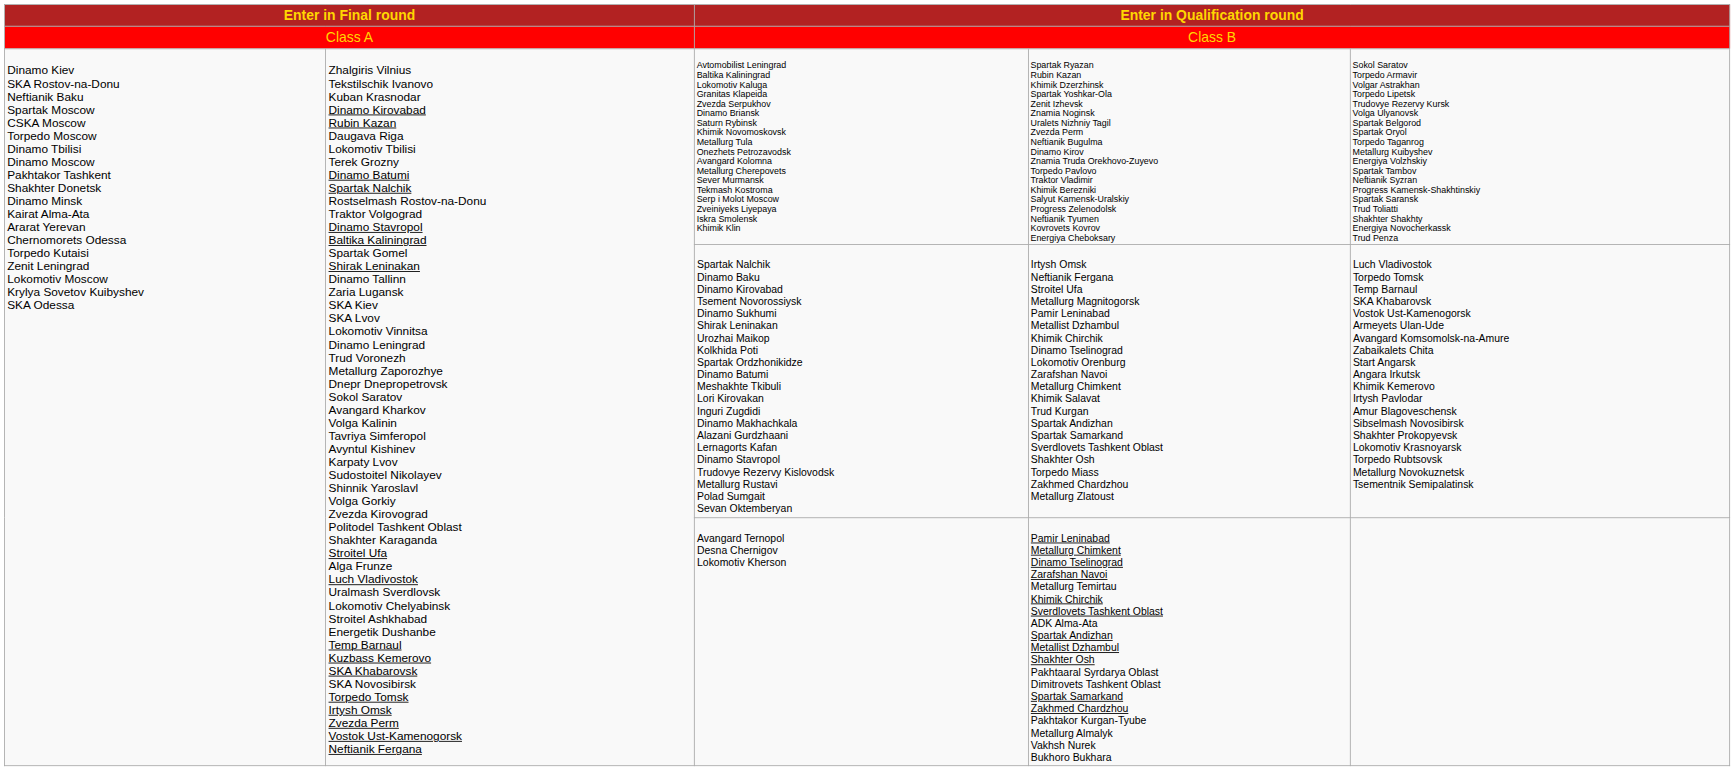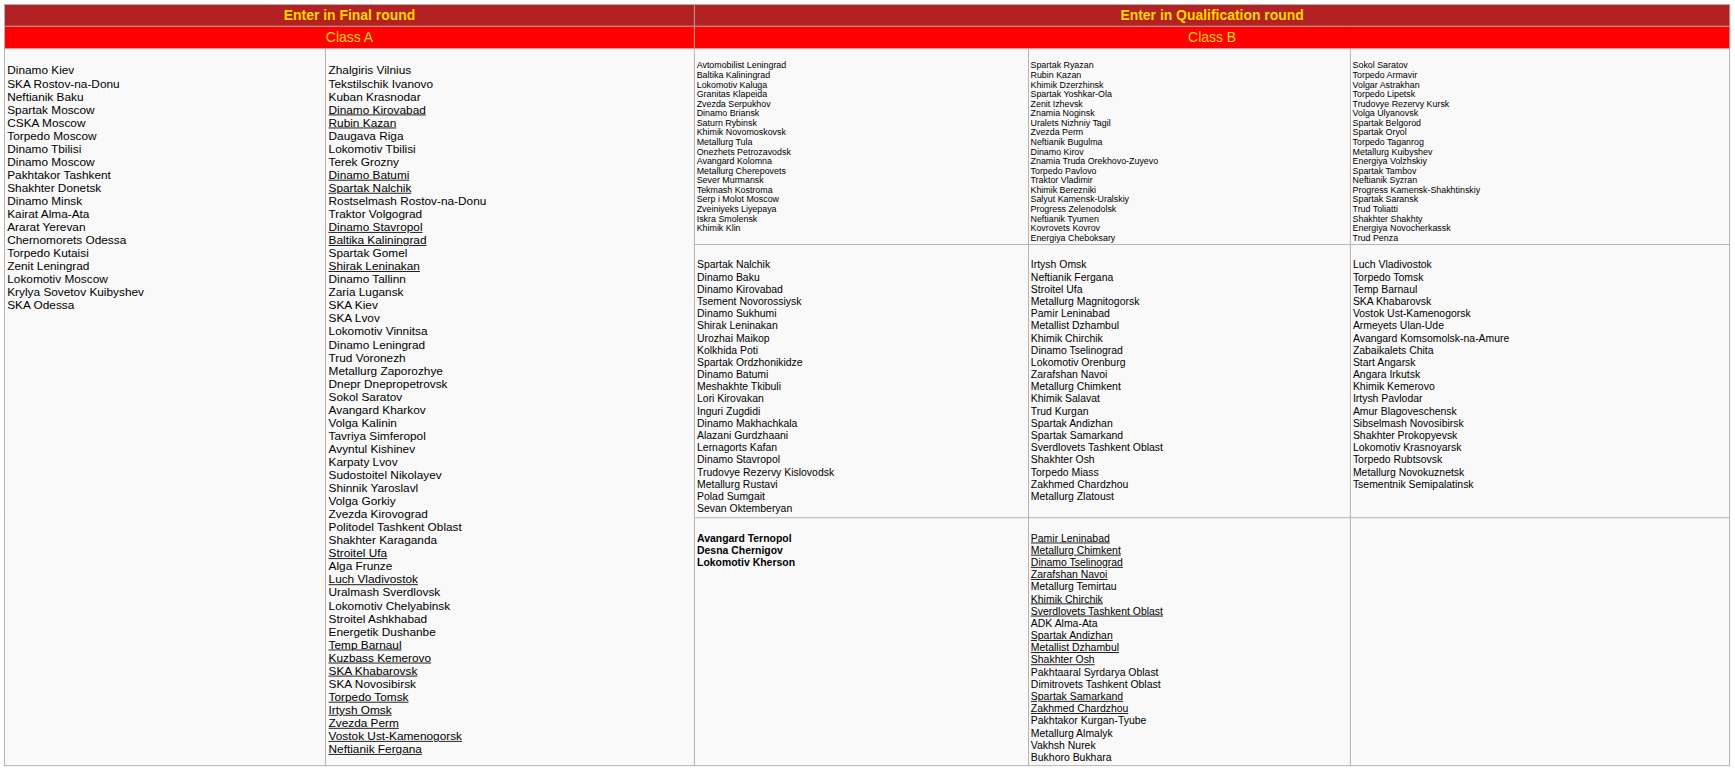(742, 550) normal -> (746, 550) bold
